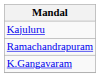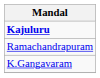(26, 30) normal -> (28, 30) bold
